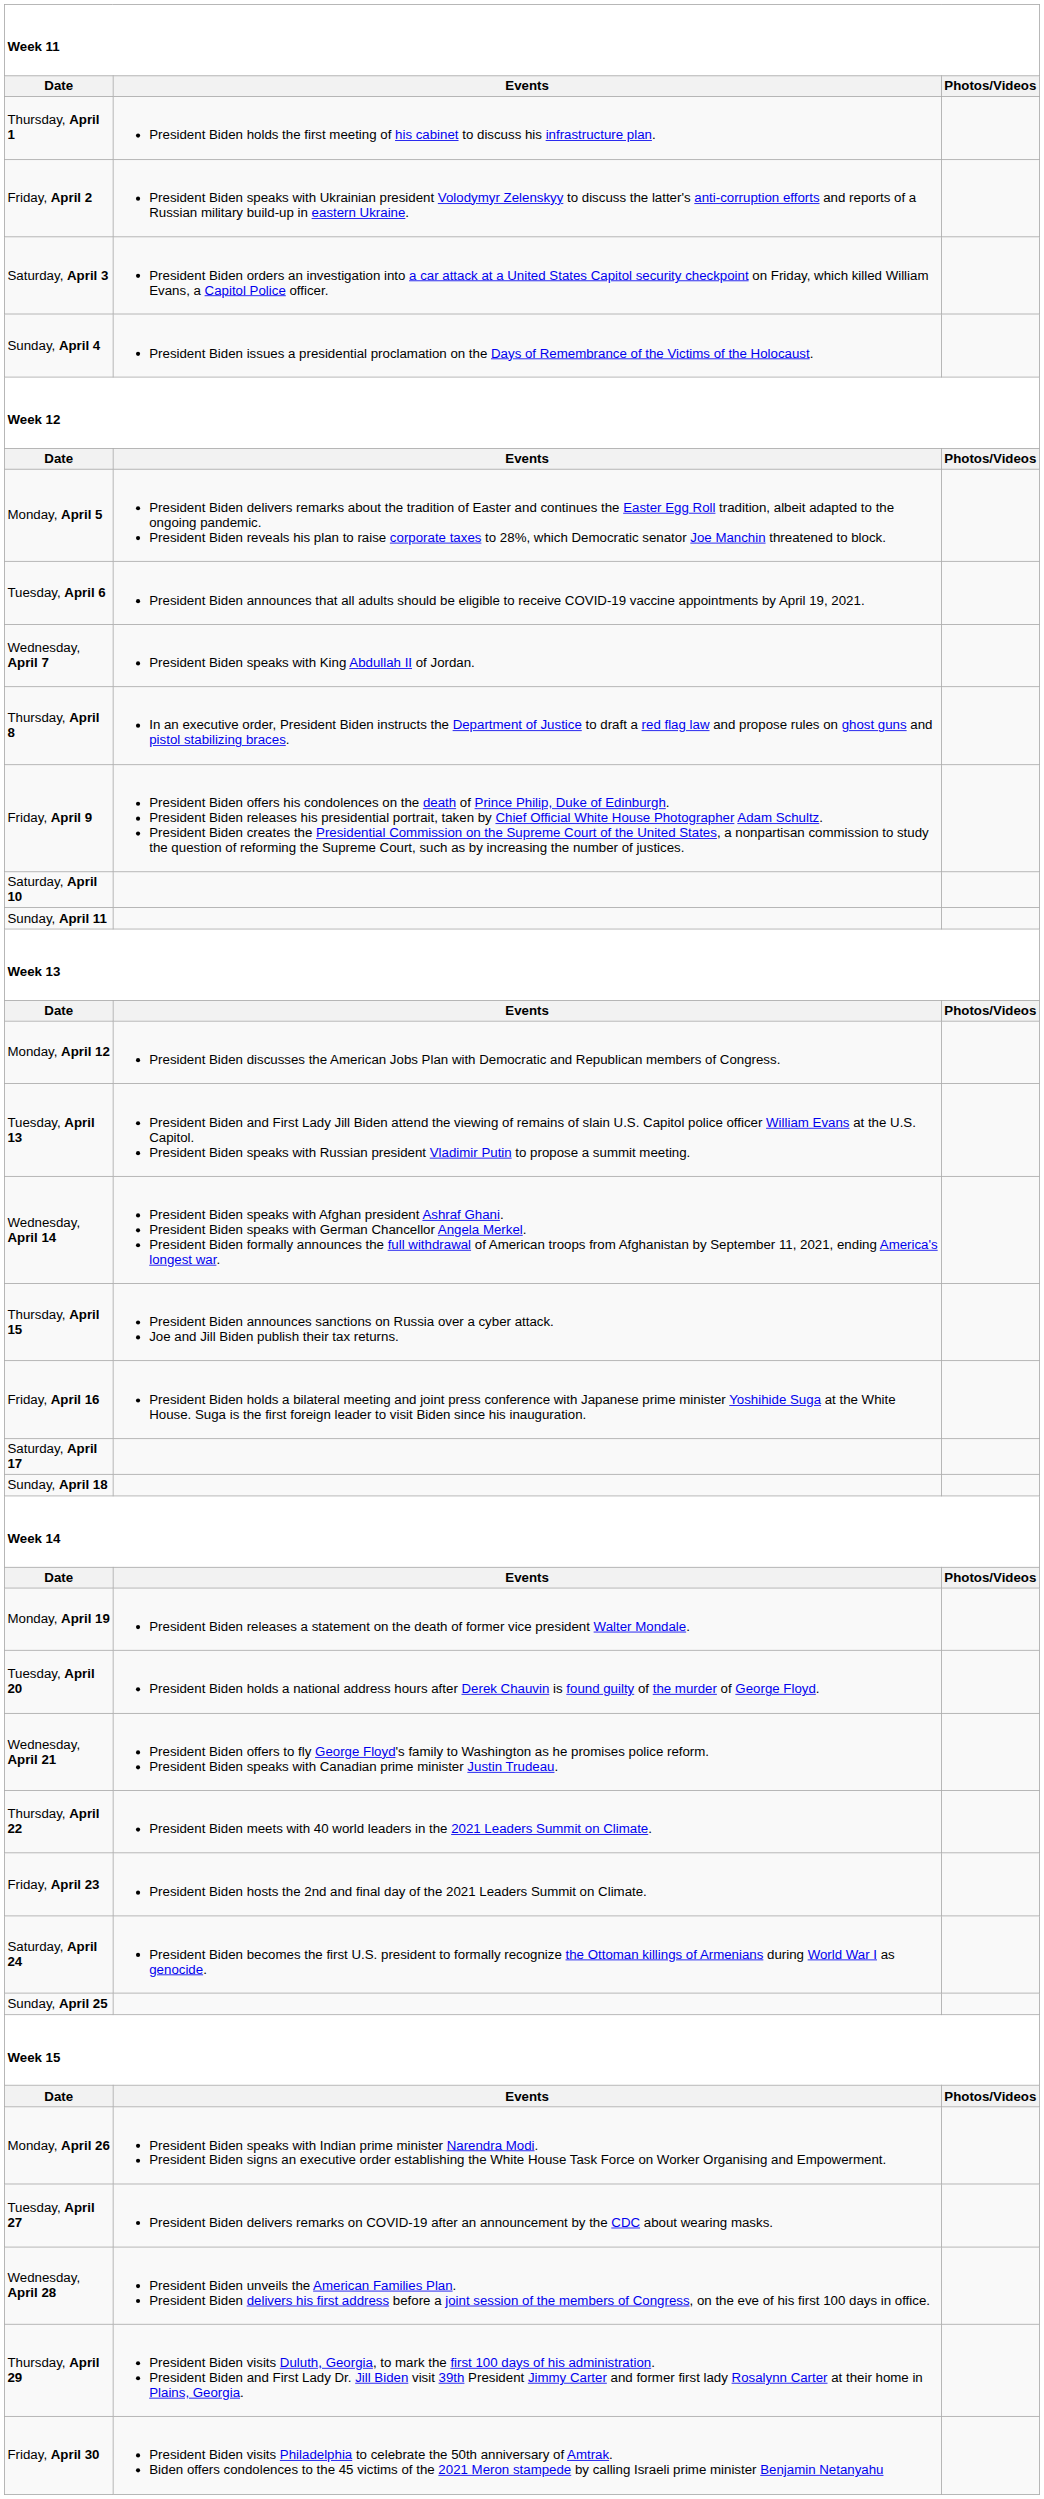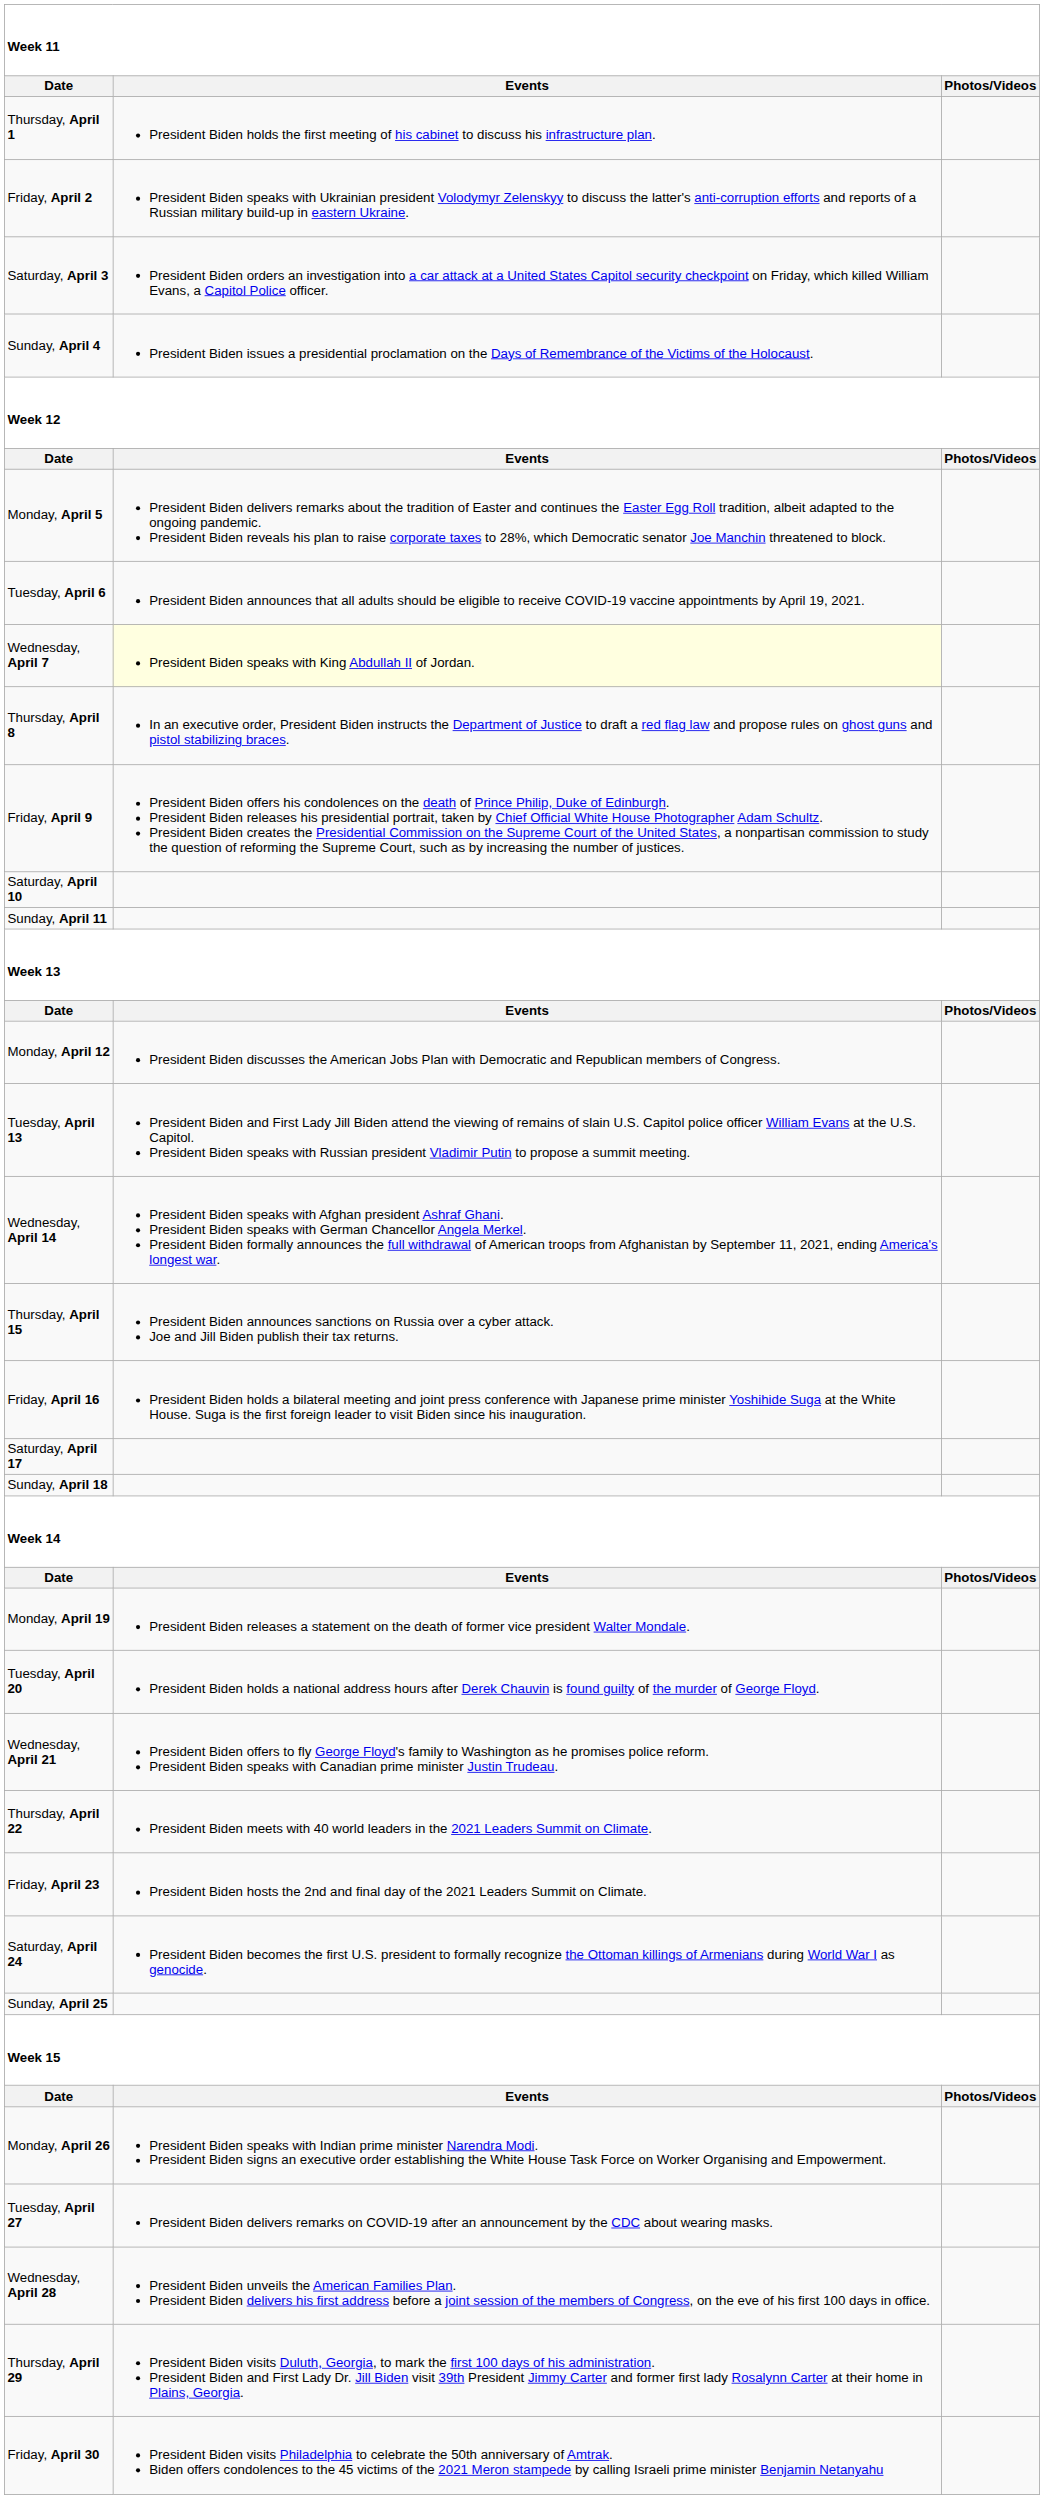(527, 663) no background -> (527, 663) lightyellow background
